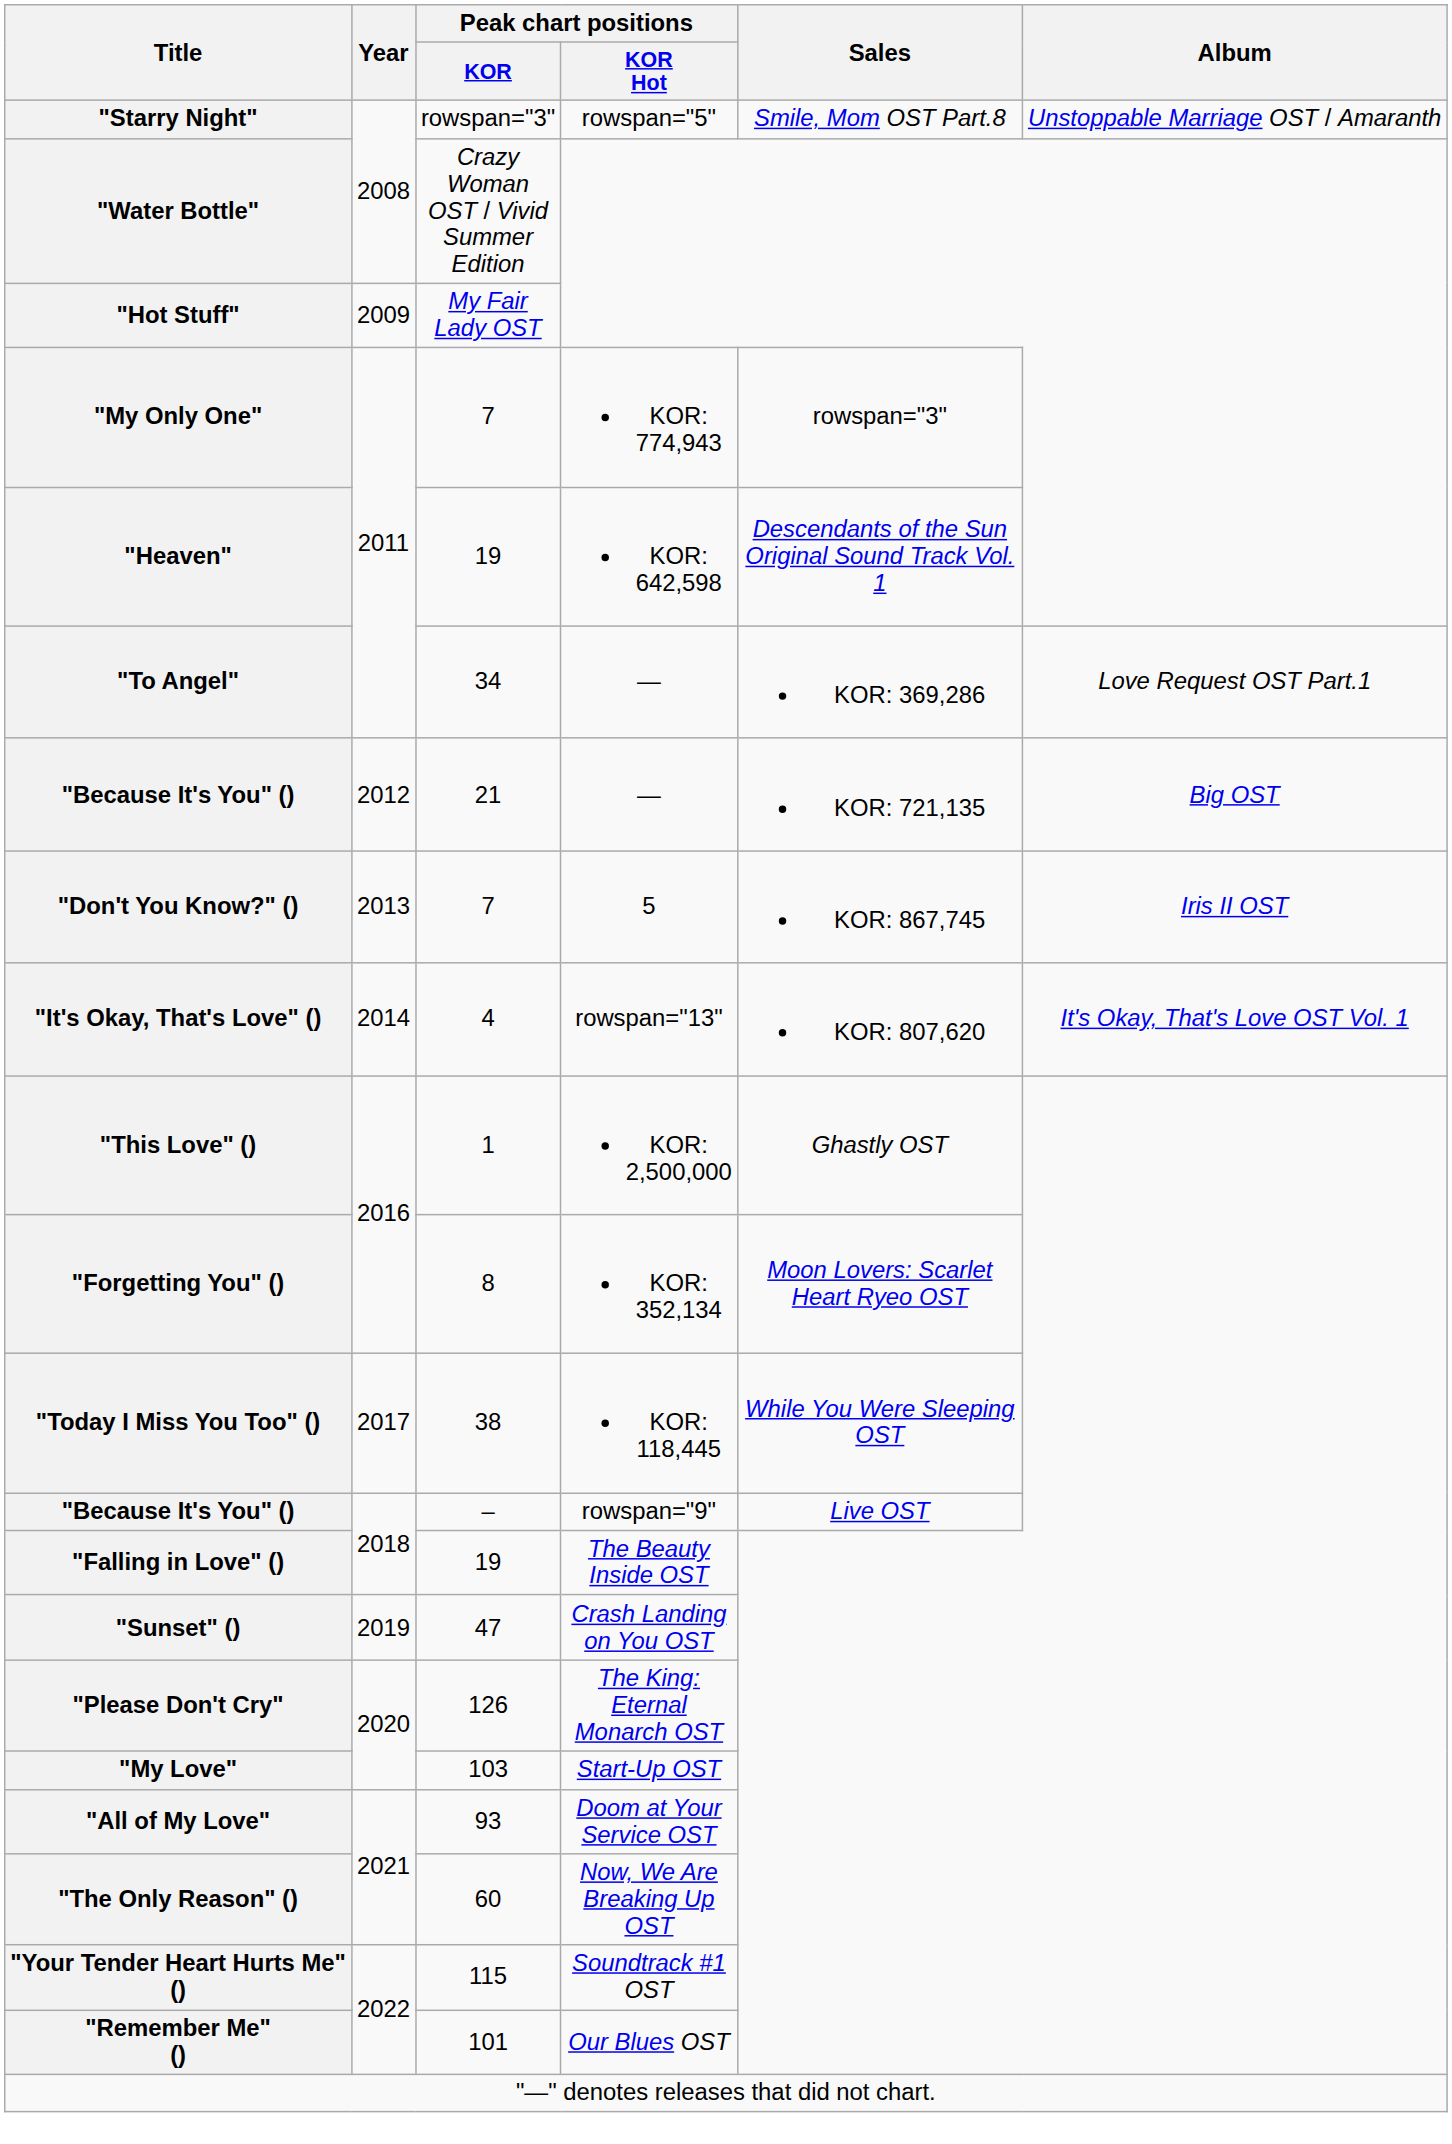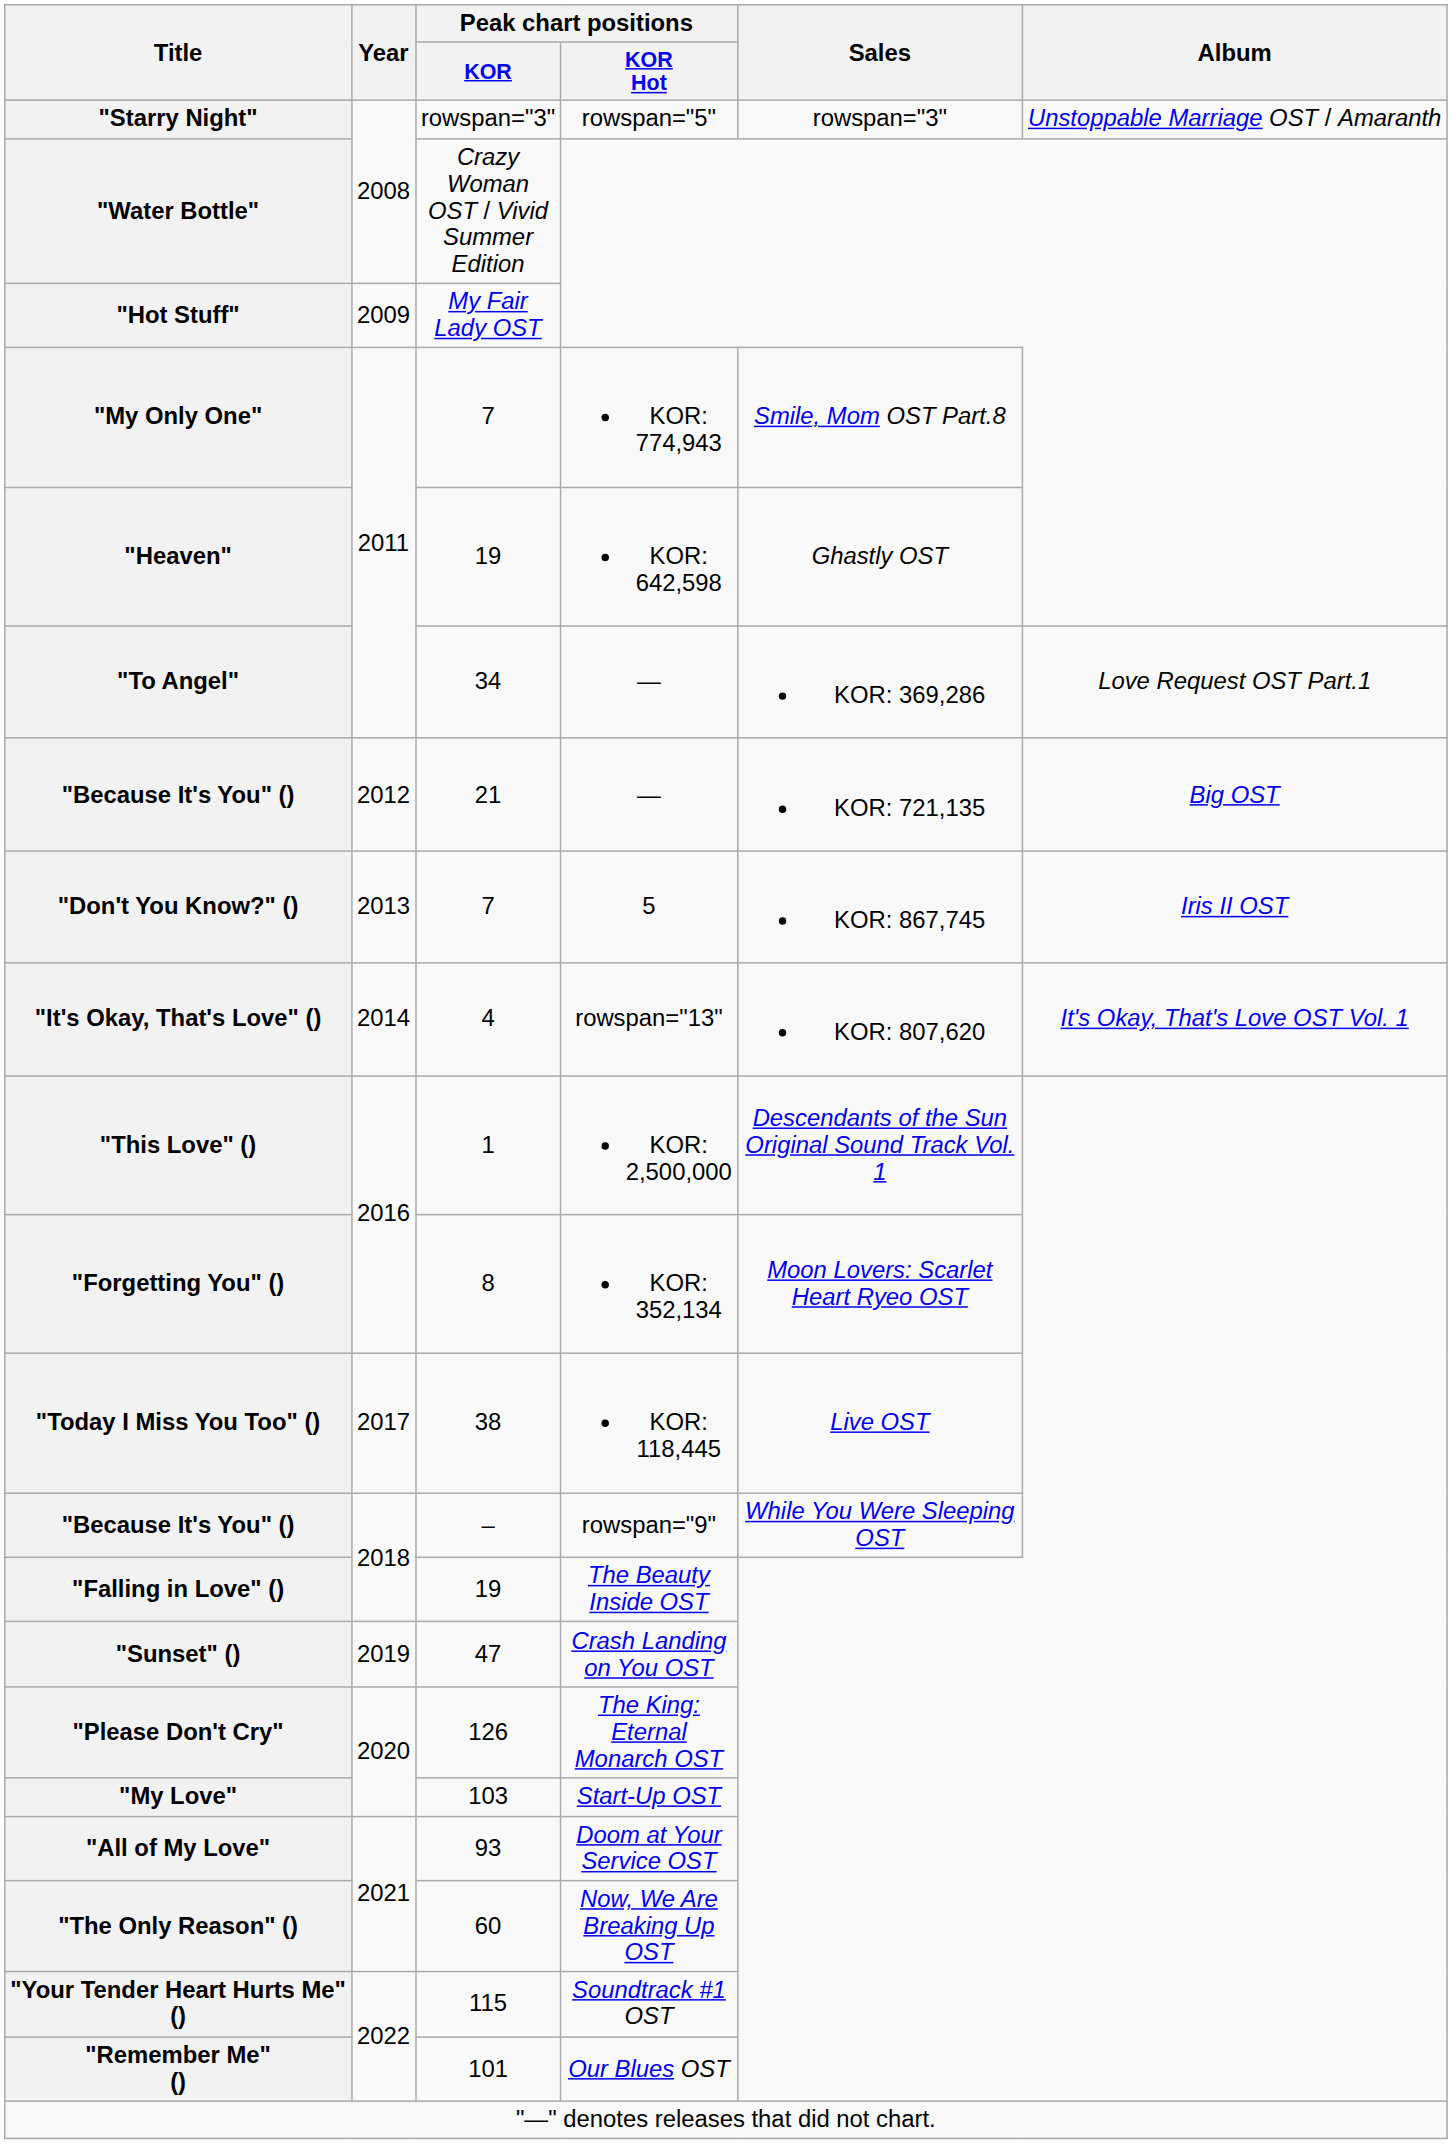(880, 118) Smile, Mom OST Part.8 -> (880, 118) rowspan="3"
(880, 417) rowspan="3" -> (880, 417) Smile, Mom OST Part.8
(880, 556) Descendants of the Sun Original Sound Track Vol. 1 -> (880, 556) Ghastly OST
(880, 1144) Ghastly OST -> (880, 1144) Descendants of the Sun Original Sound Track Vol. 1
(880, 1422) While You Were Sleeping OST -> (880, 1422) Live OST
(880, 1511) Live OST -> (880, 1524) While You Were Sleeping OST
